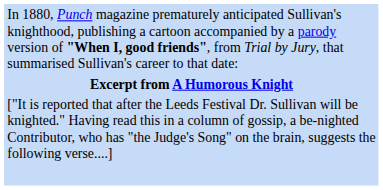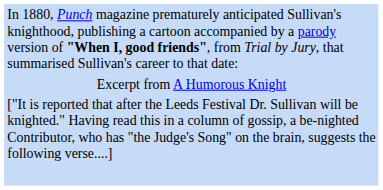(192, 84) bold -> (192, 84) normal
